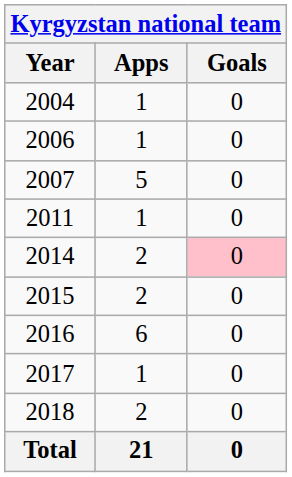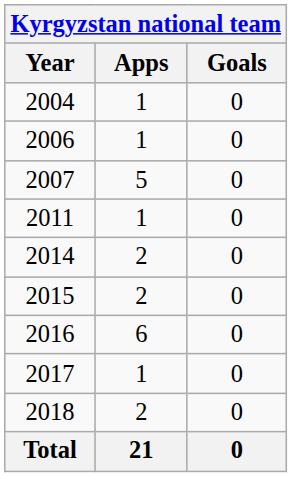(237, 256) pink background -> (237, 256) no background
